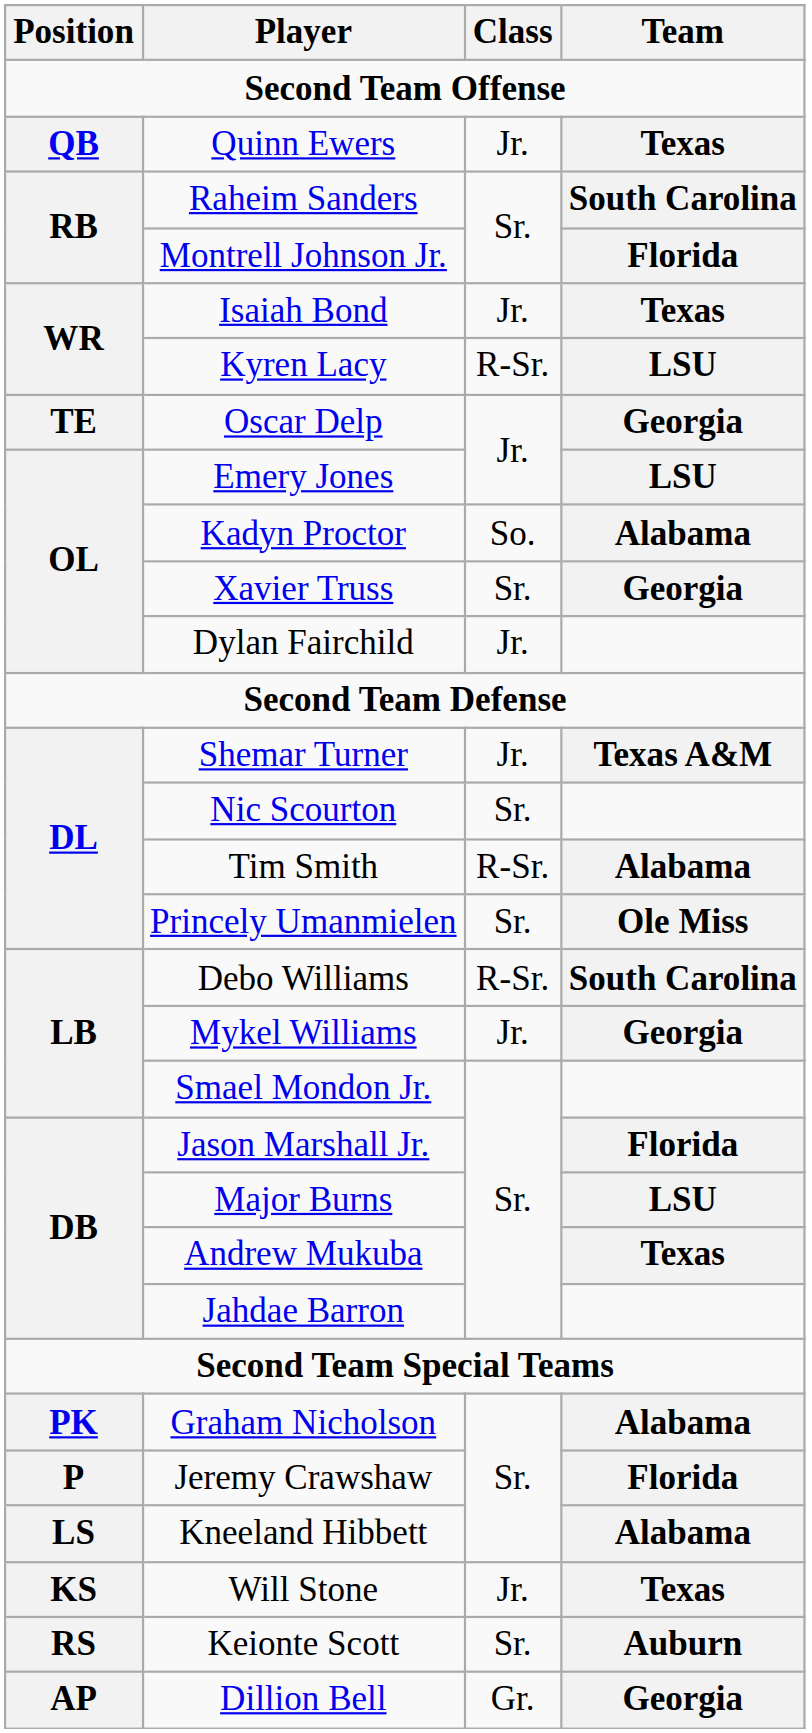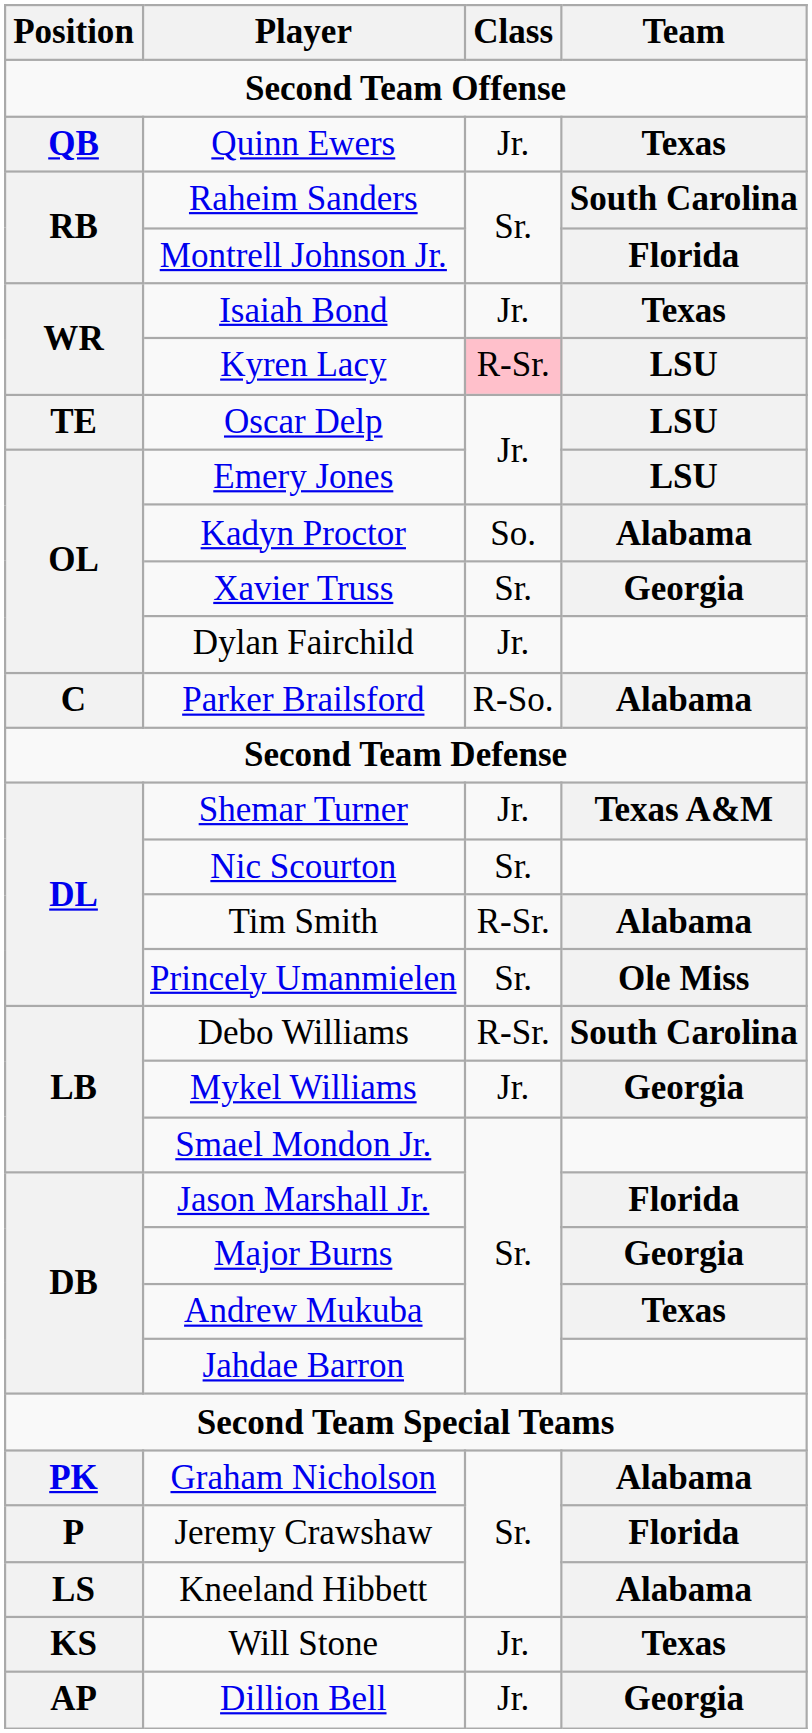(513, 365) no background -> (513, 365) pink background
(683, 421) Georgia -> (684, 421) LSU
+ row: (303, 699)
(683, 1199) LSU -> (684, 1254) Georgia
- row: (303, 1643)
(513, 1699) Gr. -> (513, 1699) Jr.
